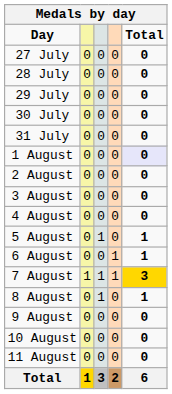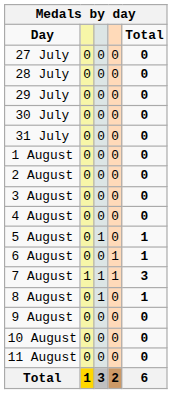(144, 156) lavender background -> (144, 156) no background
(144, 277) gold background -> (144, 277) no background
